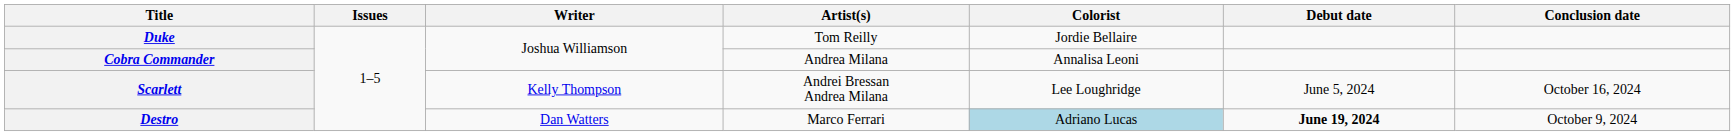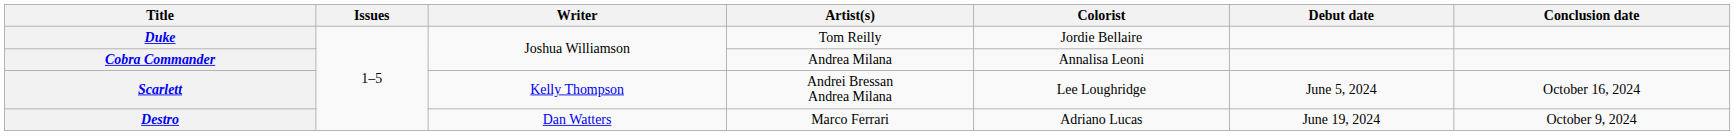(1096, 119) lightblue background -> (1101, 119) no background
(1339, 119) bold -> (1341, 119) normal
